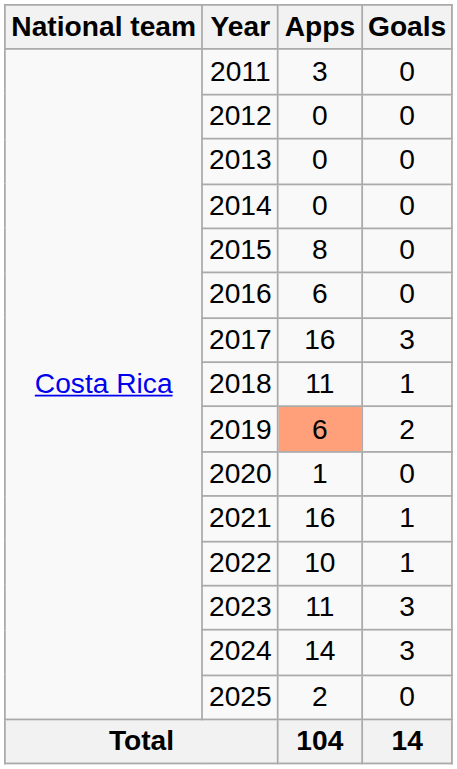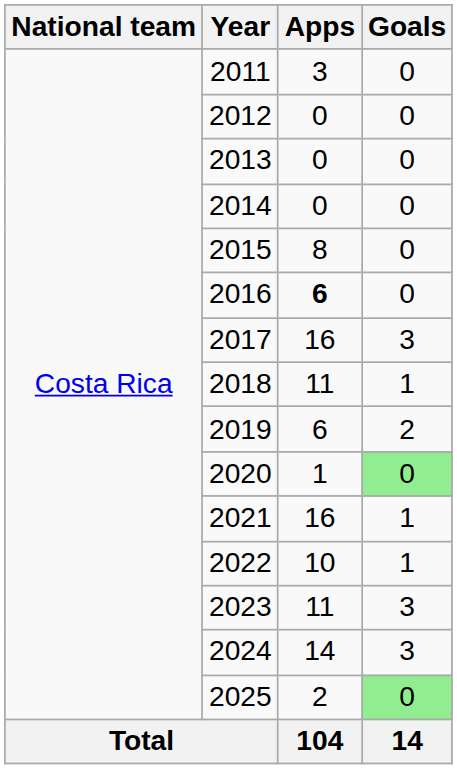(320, 294) normal -> (320, 294) bold
(320, 428) lightsalmon background -> (320, 428) no background
(407, 473) no background -> (407, 473) lightgreen background
(407, 696) no background -> (407, 696) lightgreen background
